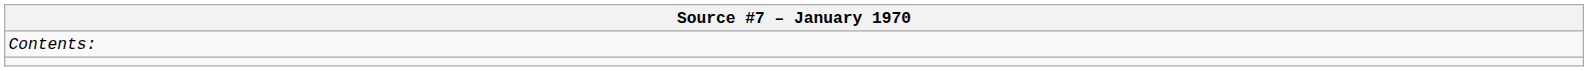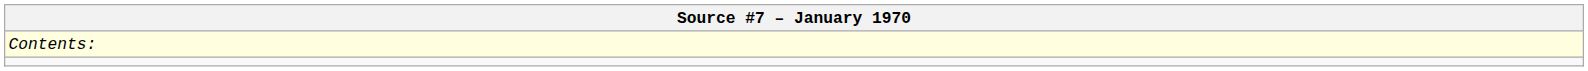(52, 44) no background -> (52, 44) lightyellow background
